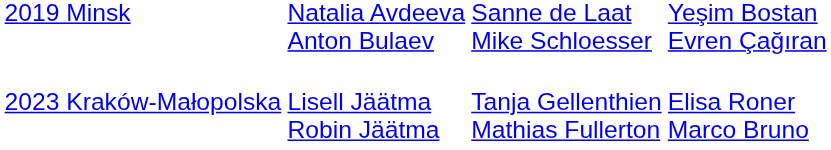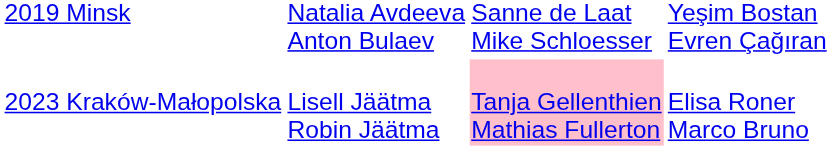(566, 116) no background -> (566, 116) pink background
